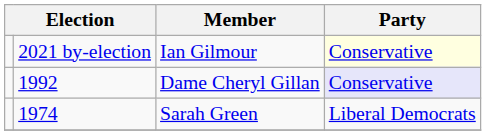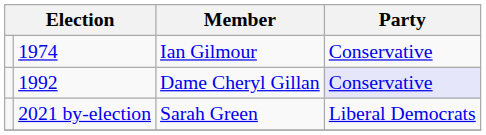(85, 51) 2021 by-election -> (38, 51) 1974
(381, 51) lightyellow background -> (381, 51) no background
(38, 113) 1974 -> (85, 113) 2021 by-election
